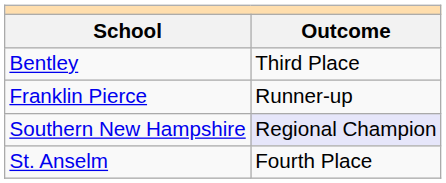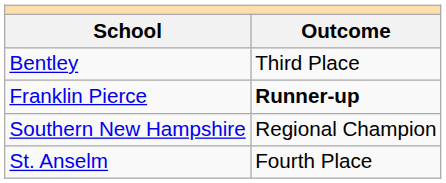(304, 96) normal -> (307, 96) bold
(346, 129) lavender background -> (346, 129) no background
